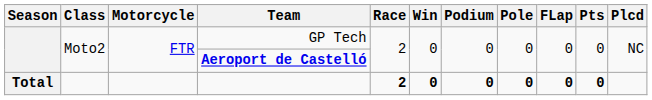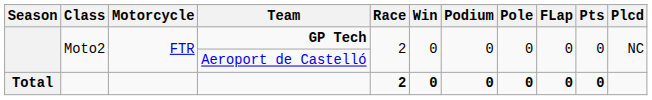(338, 38) normal -> (338, 38) bold
(284, 61) bold -> (284, 61) normal
